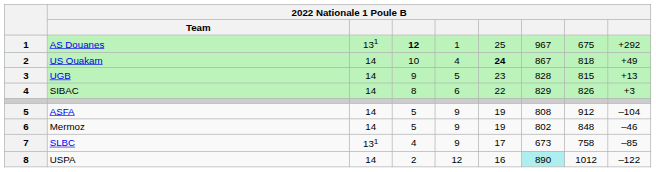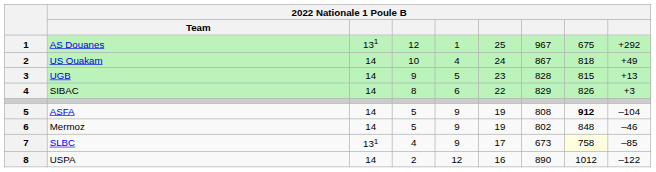(414, 44) bold -> (414, 44) normal
(500, 60) bold -> (500, 60) normal
(586, 111) normal -> (586, 111) bold
(586, 143) no background -> (586, 143) lightyellow background
(543, 159) paleturquoise background -> (543, 159) no background
